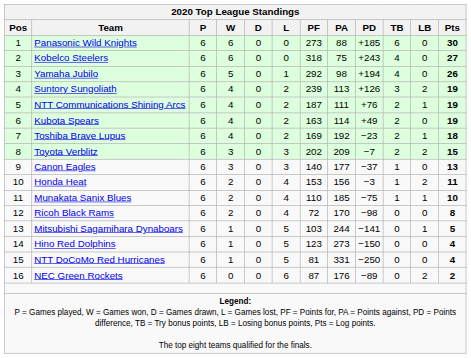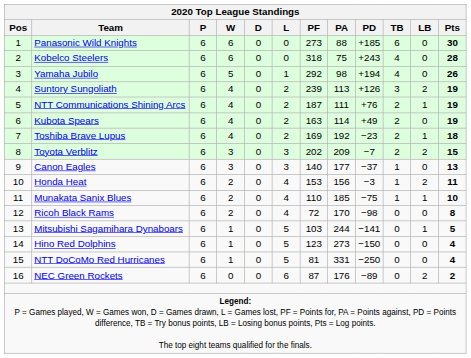(452, 58) 27 -> (452, 58) 28
